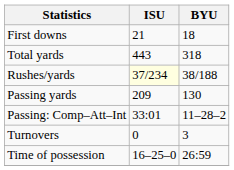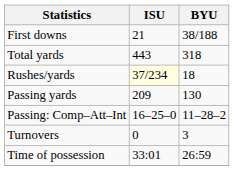(189, 35) 18 -> (200, 35) 38/188
(200, 75) 38/188 -> (189, 75) 18
(147, 115) 33:01 -> (154, 115) 16–25–0
(154, 155) 16–25–0 -> (147, 155) 33:01
